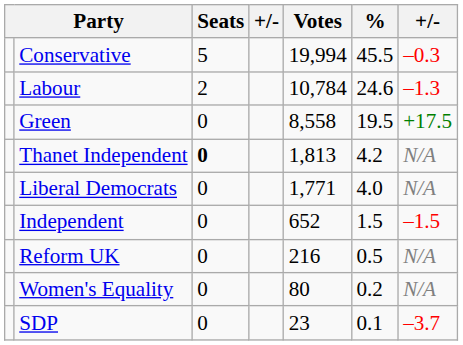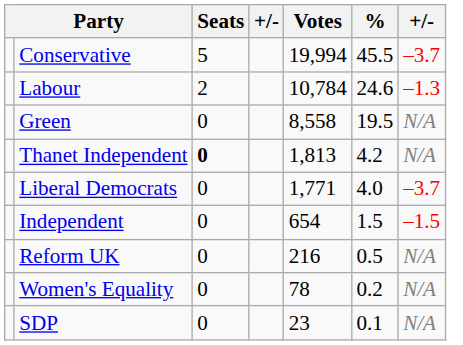(422, 54) –0.3 -> (422, 54) –3.7
(428, 121) +17.5 -> (420, 121) N/A
(420, 188) N/A -> (422, 188) –3.7
(304, 222) 652 -> (304, 222) 654
(299, 289) 80 -> (299, 289) 78
(422, 322) –3.7 -> (420, 322) N/A
